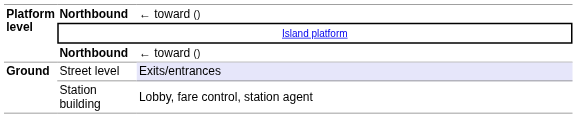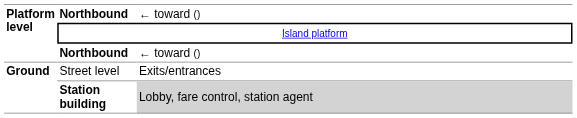(180, 71) lavender background -> (180, 71) no background
(80, 97) normal -> (83, 97) bold
(226, 97) no background -> (226, 97) lightgrey background
